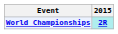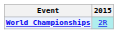(103, 23) bold -> (103, 23) normal
